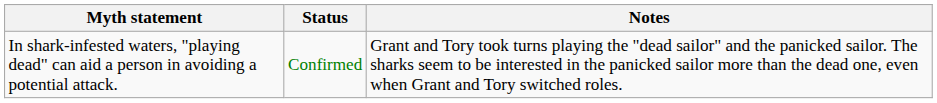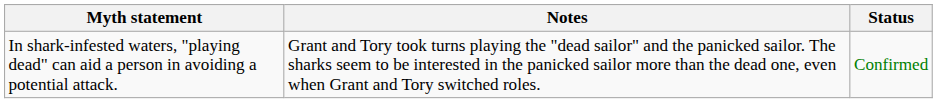columns swapped: (325, 18) <-> (649, 18)
